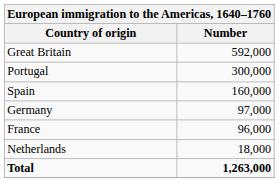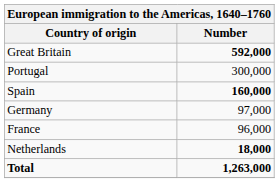(251, 52) normal -> (251, 52) bold
(251, 91) normal -> (251, 91) bold
(254, 149) normal -> (254, 149) bold
